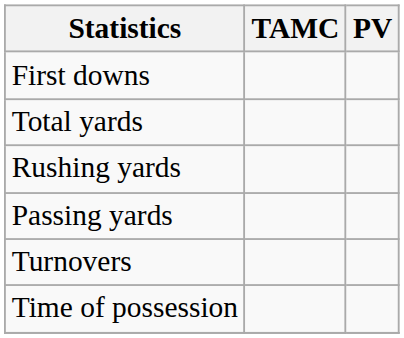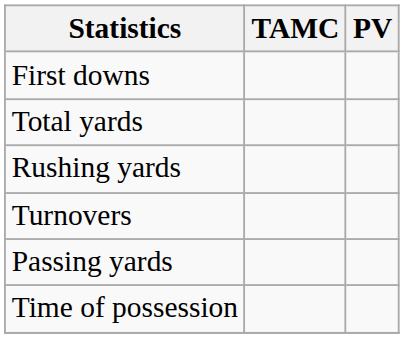rows swapped: (92, 215) <-> (72, 261)
